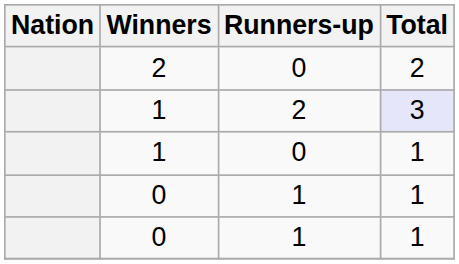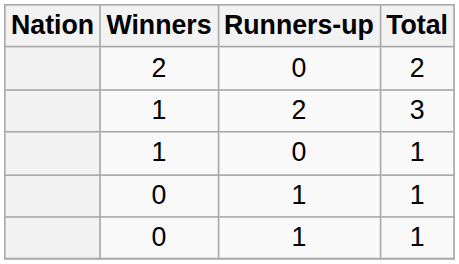(417, 110) lavender background -> (417, 110) no background
